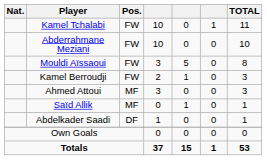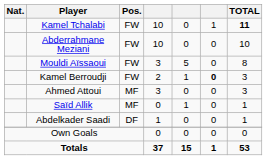(245, 25) normal -> (245, 25) bold
(214, 77) normal -> (214, 77) bold
